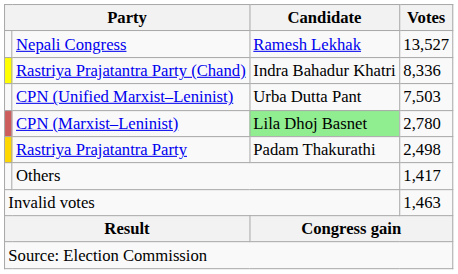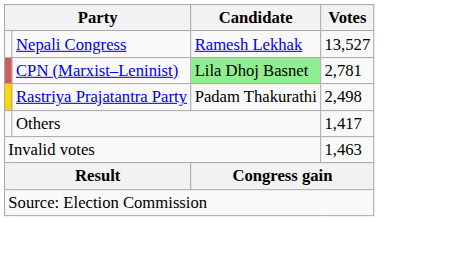- row: (131, 70)
- row: (125, 96)
(422, 123) 2,780 -> (343, 70) 2,781
